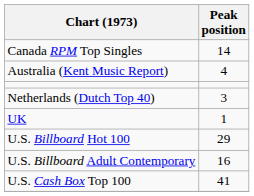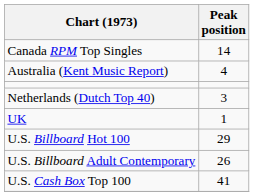(224, 160) 16 -> (224, 160) 26
